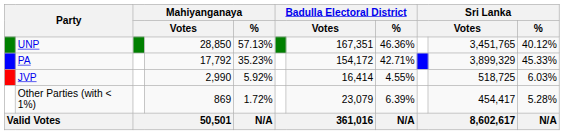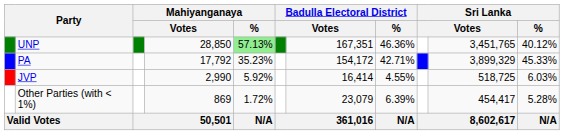(255, 45) no background -> (255, 45) lightgreen background
